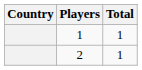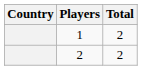(120, 34) 1 -> (120, 34) 2
(120, 55) 1 -> (120, 55) 2
